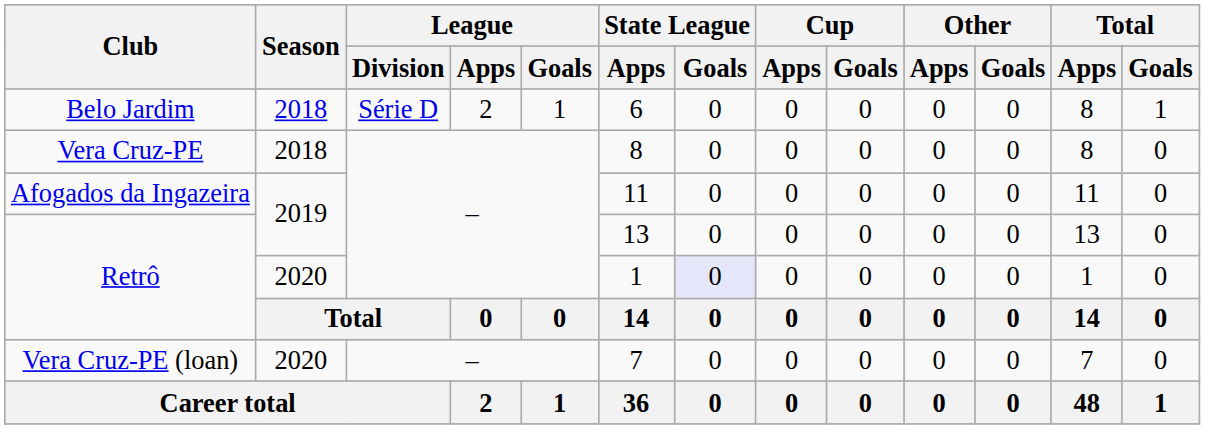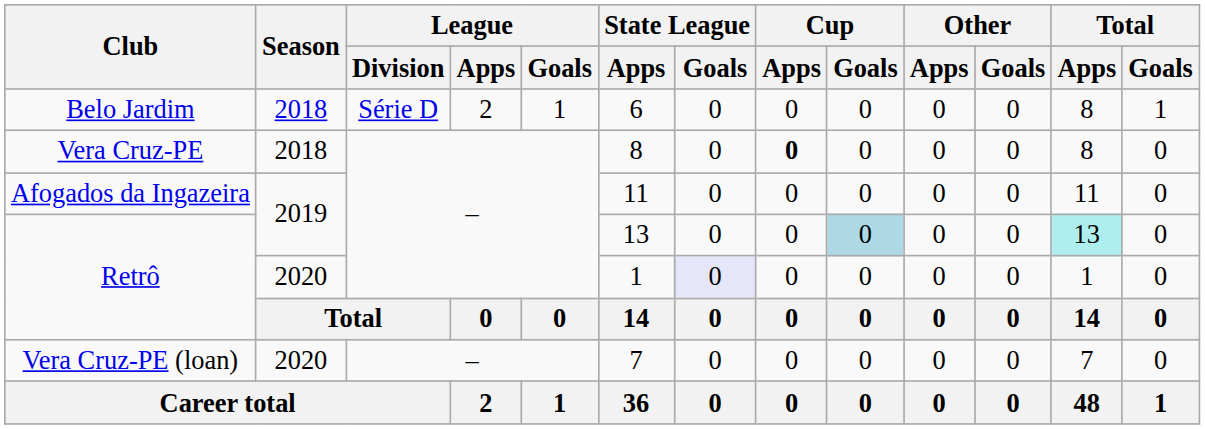(792, 151) normal -> (792, 151) bold
(865, 234) no background -> (865, 234) lightblue background
(1087, 234) no background -> (1087, 234) paleturquoise background
